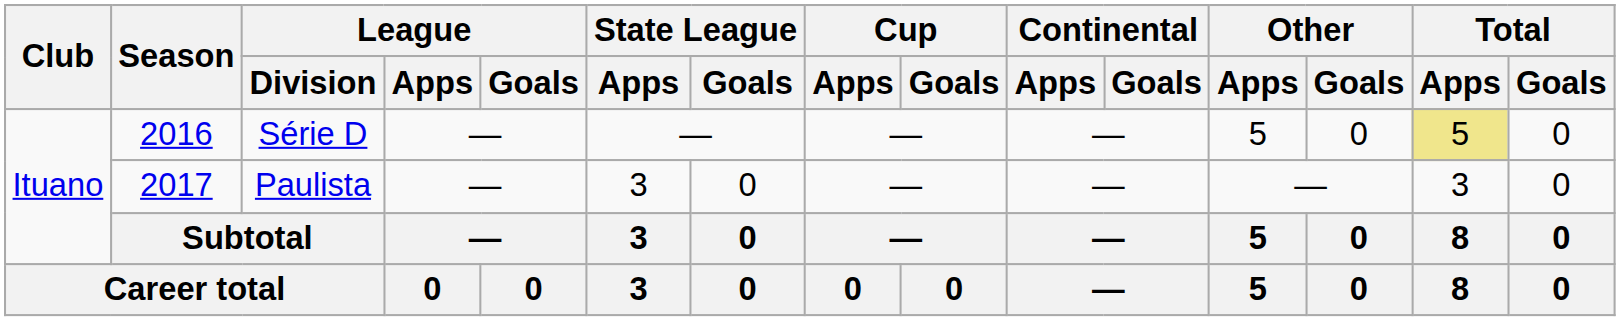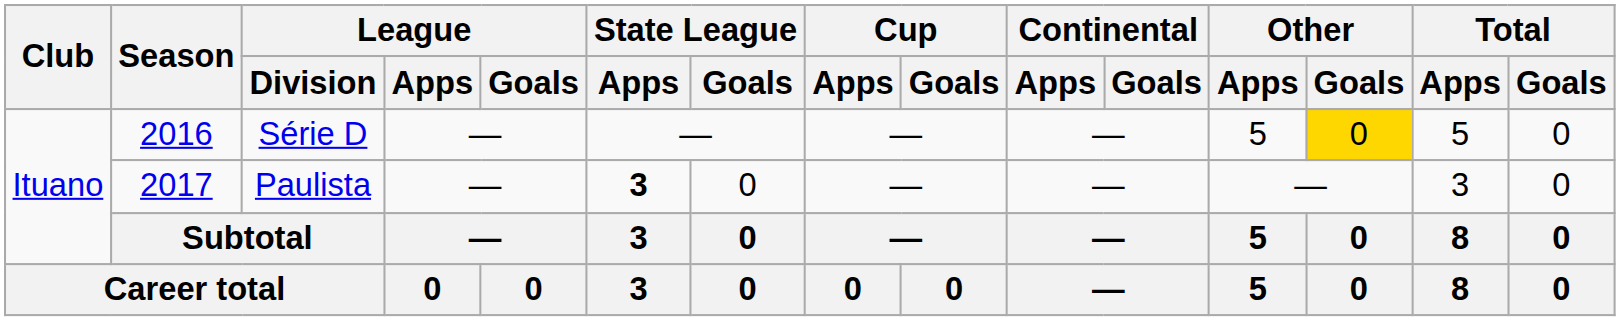(1359, 133) no background -> (1359, 133) gold background
(1460, 133) khaki background -> (1460, 133) no background
(638, 185) normal -> (638, 185) bold
